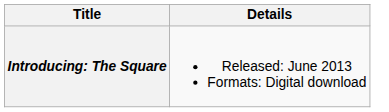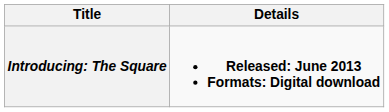(270, 74) normal -> (277, 74) bold
